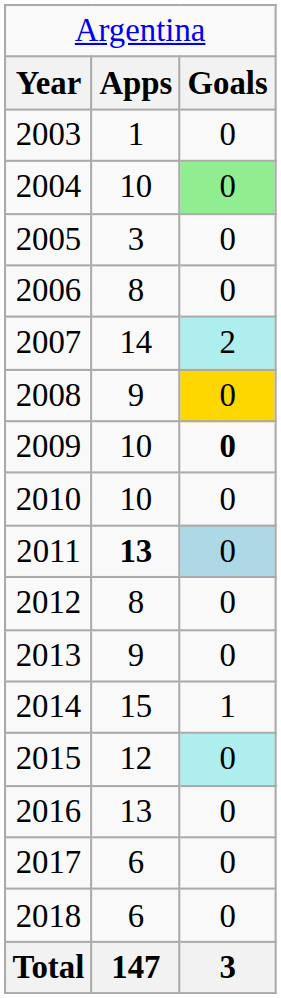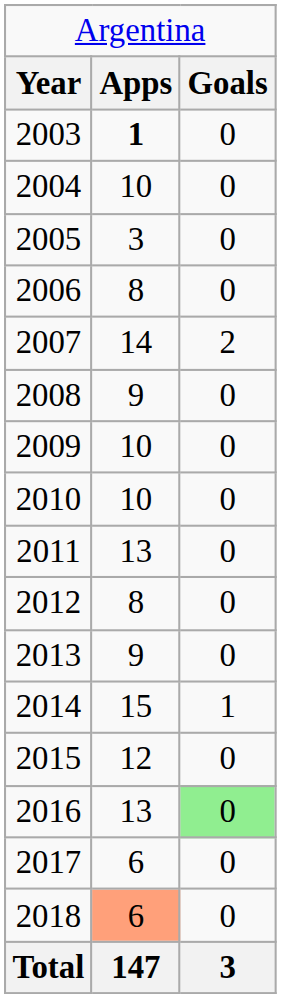(136, 134) normal -> (136, 134) bold
(228, 186) lightgreen background -> (228, 186) no background
(228, 342) paleturquoise background -> (228, 342) no background
(228, 394) gold background -> (228, 394) no background
(228, 446) bold -> (228, 446) normal
(136, 550) bold -> (136, 550) normal
(228, 550) lightblue background -> (228, 550) no background
(228, 758) paleturquoise background -> (228, 758) no background
(228, 810) no background -> (228, 810) lightgreen background
(136, 914) no background -> (136, 914) lightsalmon background
